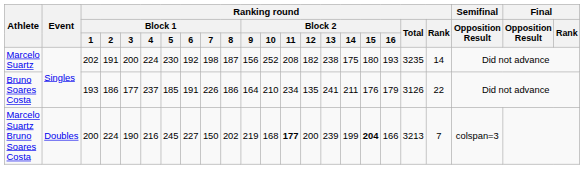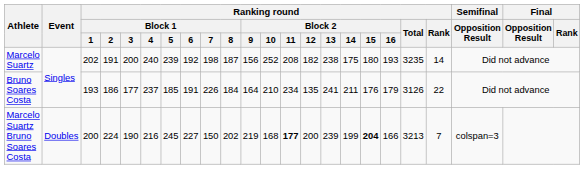(151, 60) 224 -> (151, 60) 240
(171, 60) 230 -> (171, 60) 239
(231, 90) 186 -> (231, 90) 184
